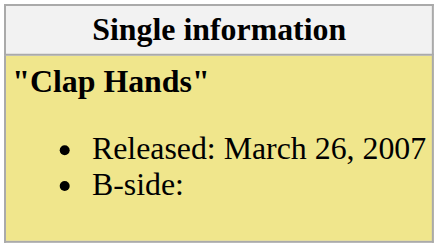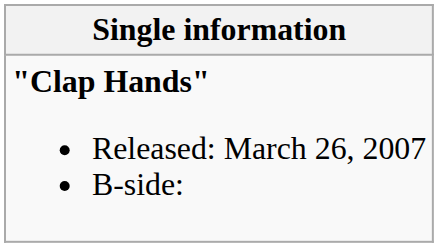(219, 132) khaki background -> (219, 132) no background
